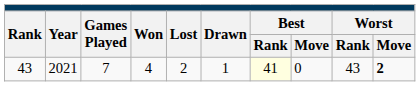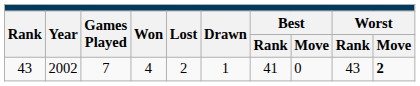(63, 68) 2021 -> (63, 68) 2002
(271, 68) lightyellow background -> (271, 68) no background
